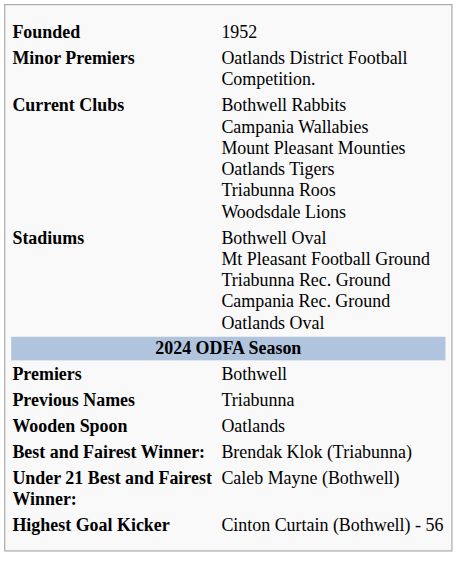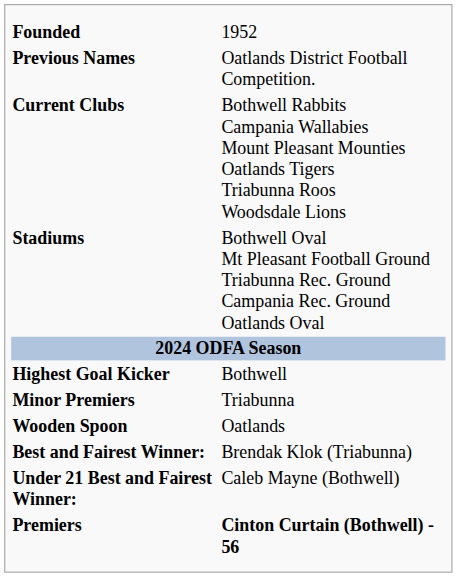(74, 58) Minor Premiers -> (74, 58) Previous Names
(47, 374) Premiers -> (91, 374) Highest Goal Kicker
(74, 400) Previous Names -> (74, 400) Minor Premiers
(91, 525) Highest Goal Kicker -> (47, 525) Premiers
(332, 525) normal -> (328, 536) bold
